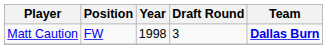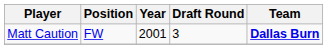(153, 34) 1998 -> (153, 34) 2001
